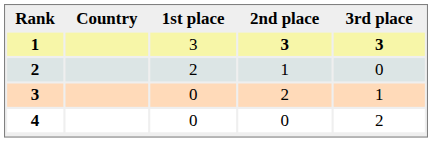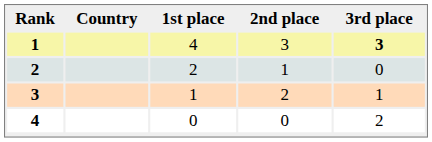(193, 44) 3 -> (193, 44) 4
(285, 44) bold -> (285, 44) normal
(193, 95) 0 -> (193, 95) 1
